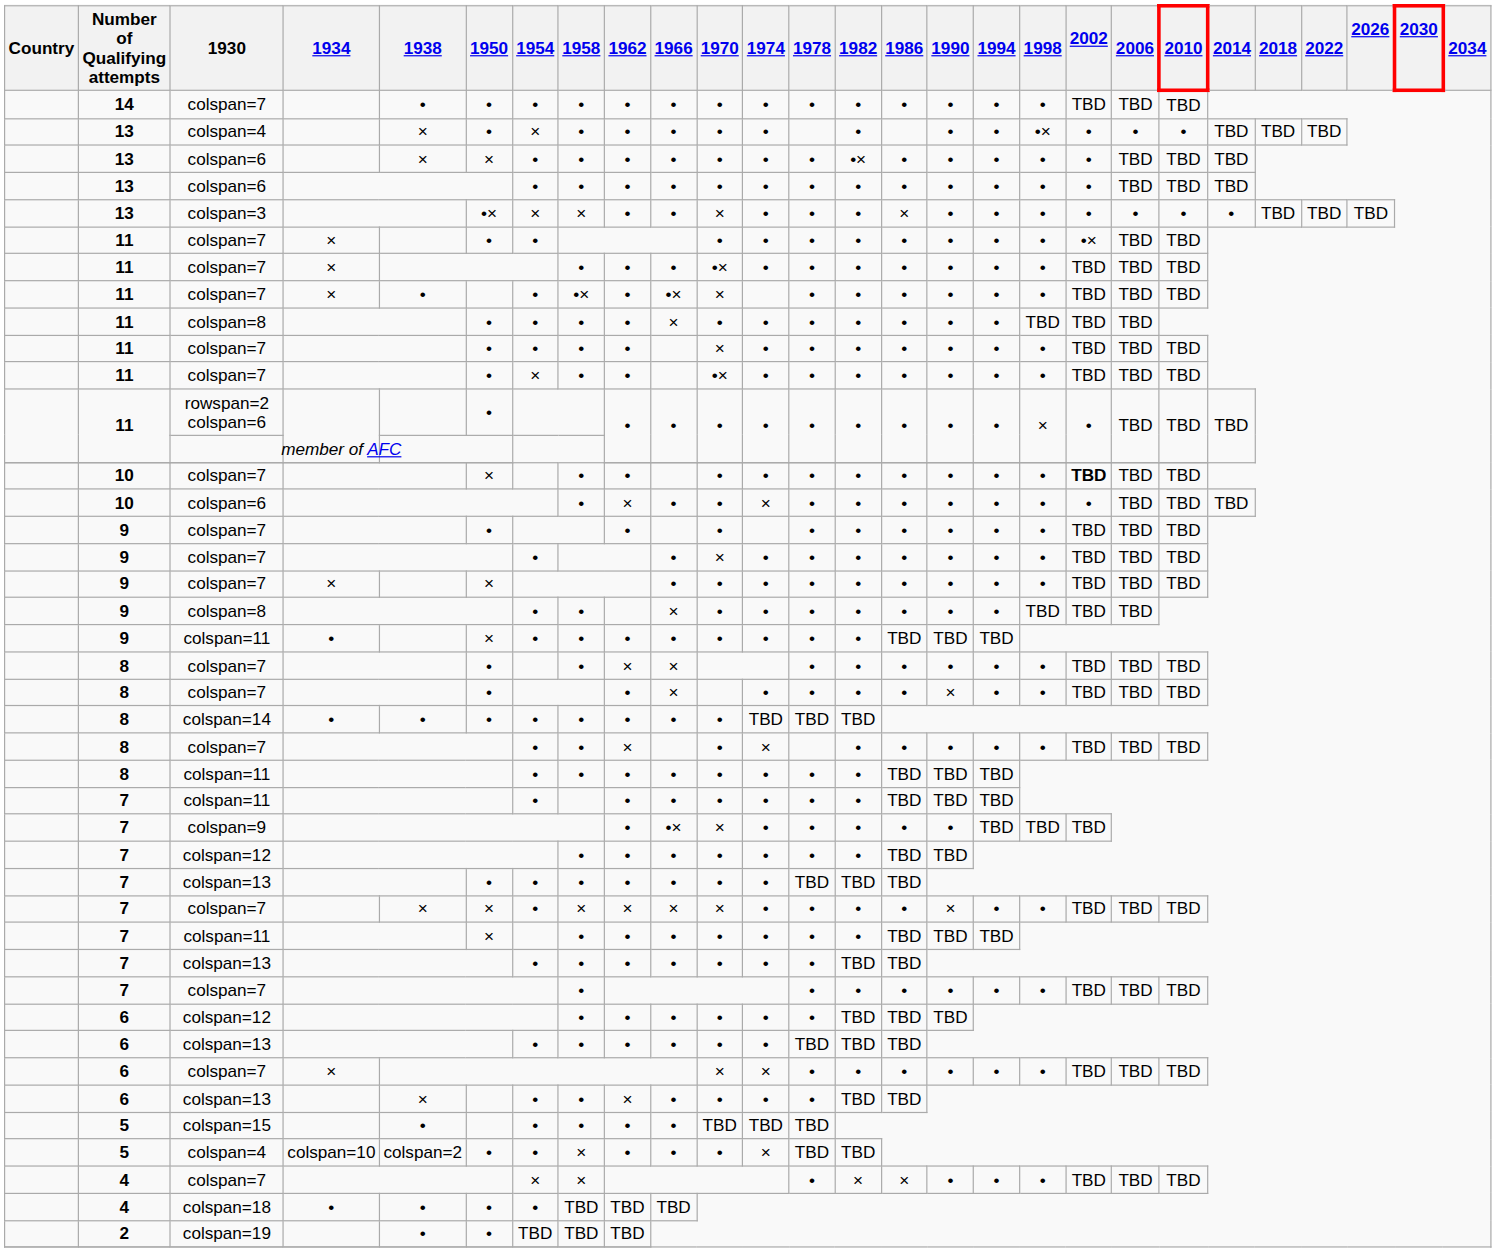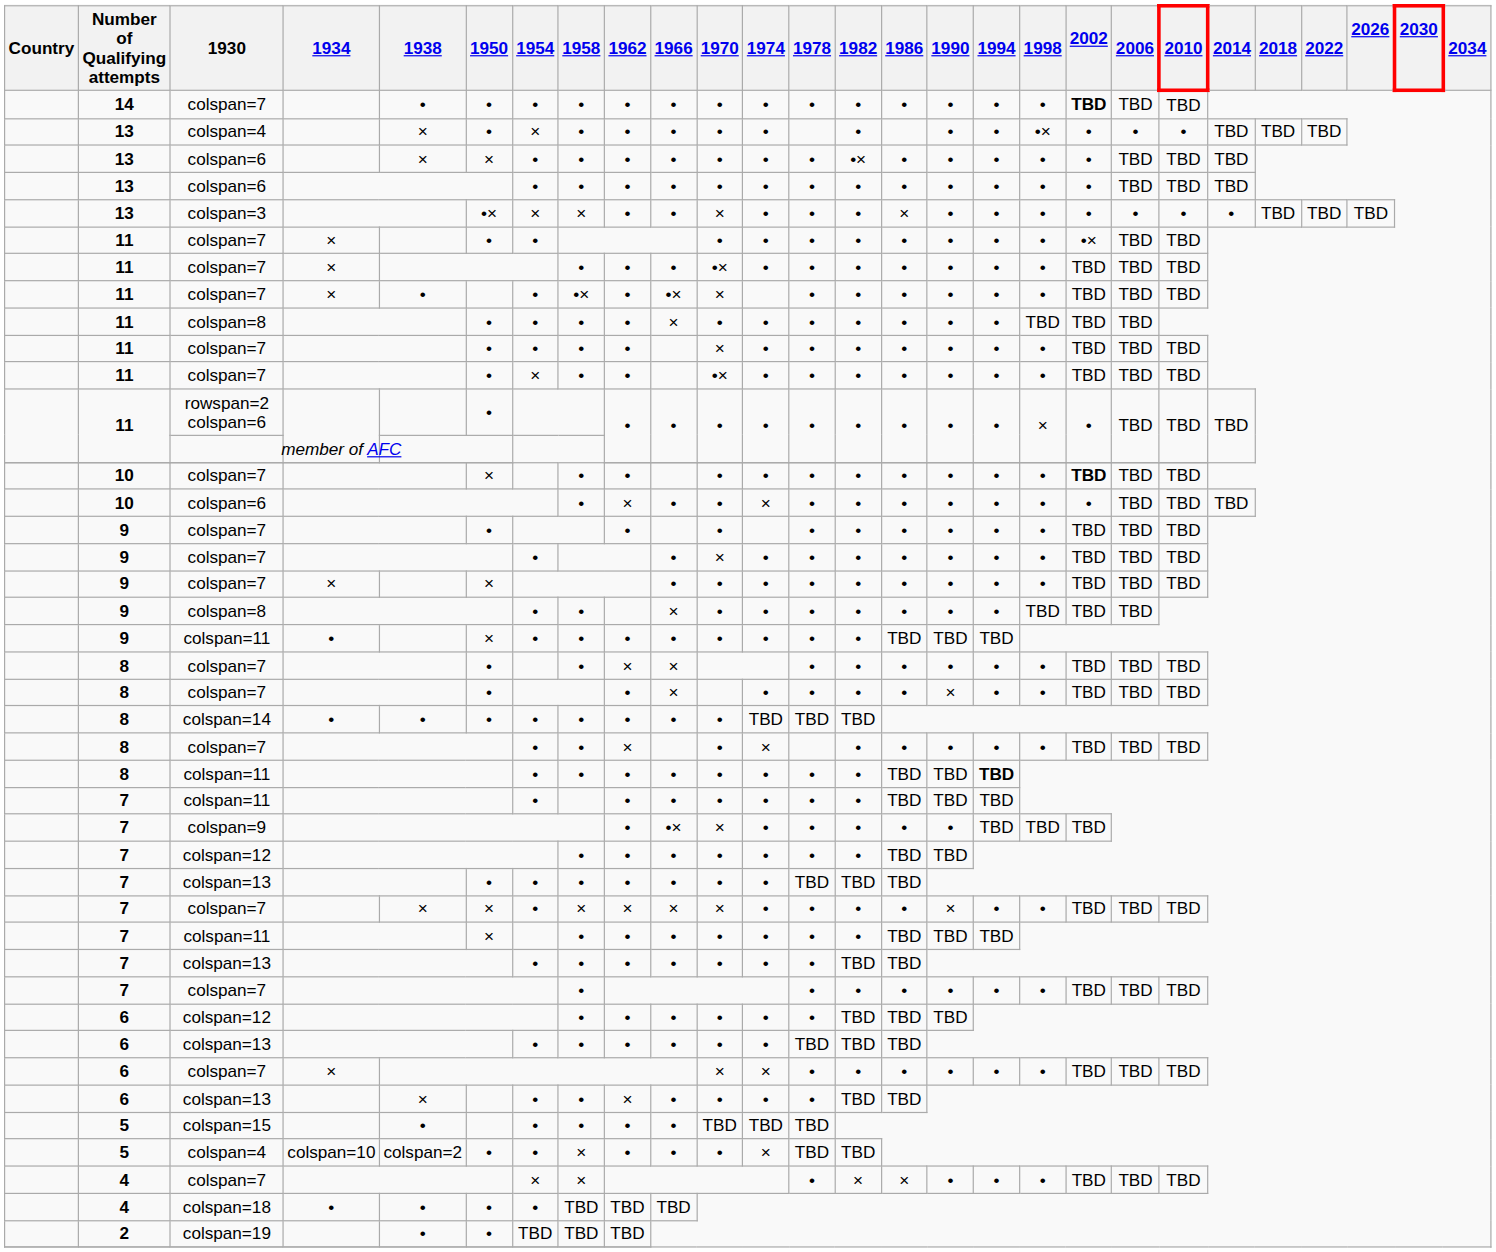(1089, 104) normal -> (1089, 104) bold
(997, 774) normal -> (997, 774) bold
